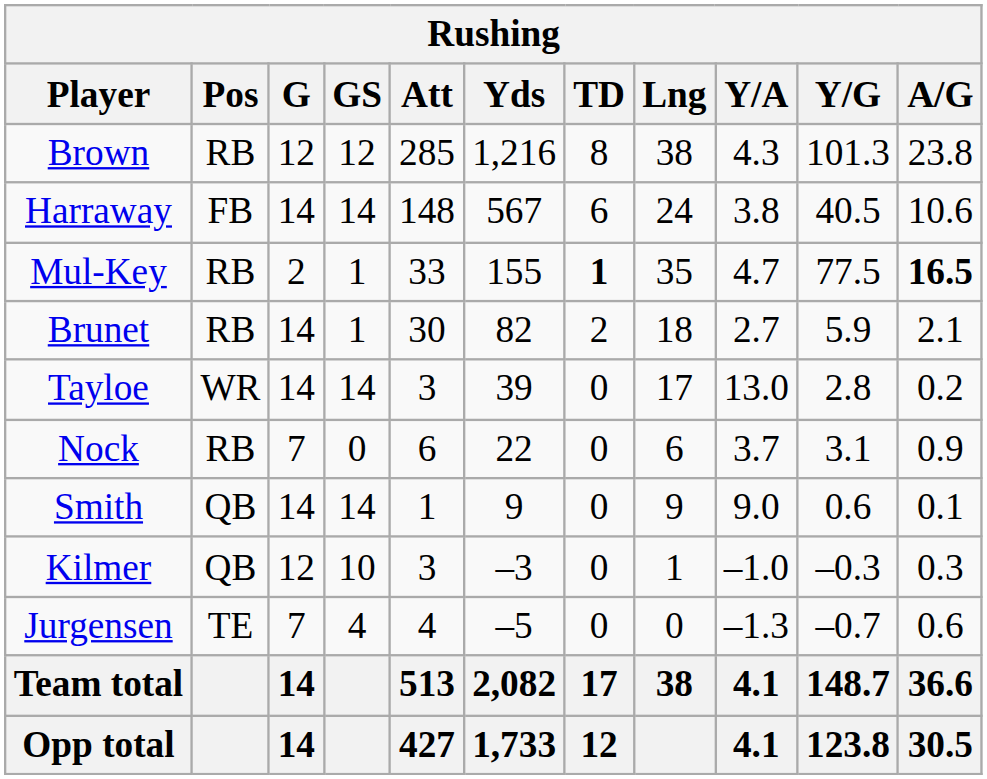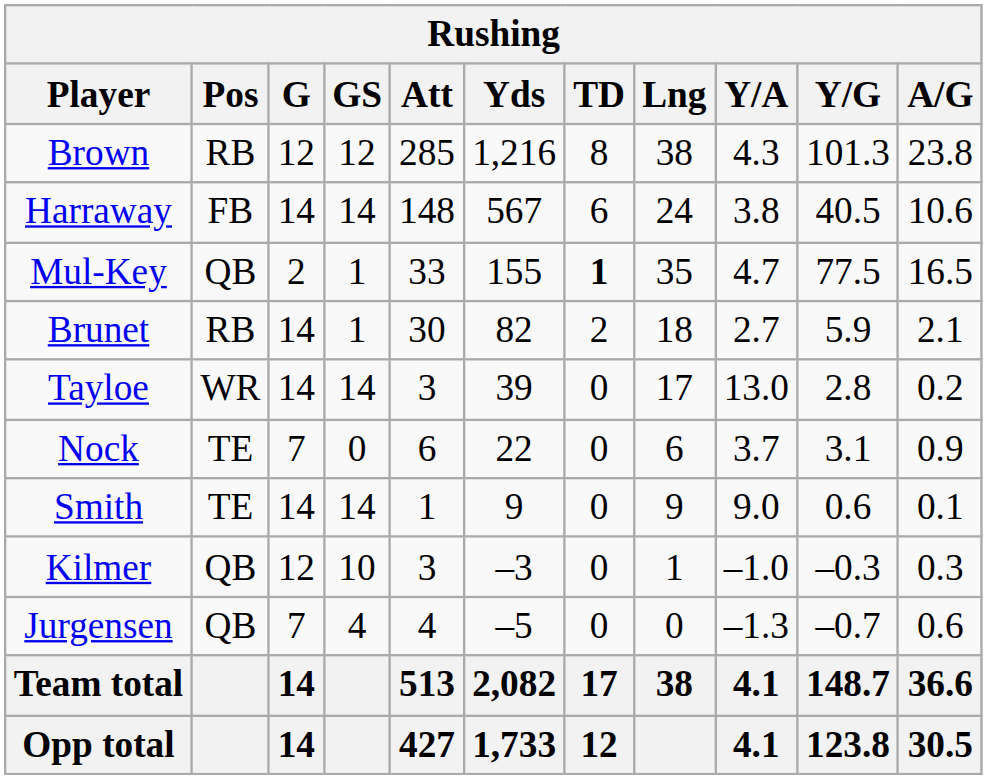(230, 270) RB -> (230, 270) QB
(940, 270) bold -> (940, 270) normal
(230, 447) RB -> (230, 447) TE
(230, 507) QB -> (230, 507) TE
(230, 625) TE -> (230, 625) QB
